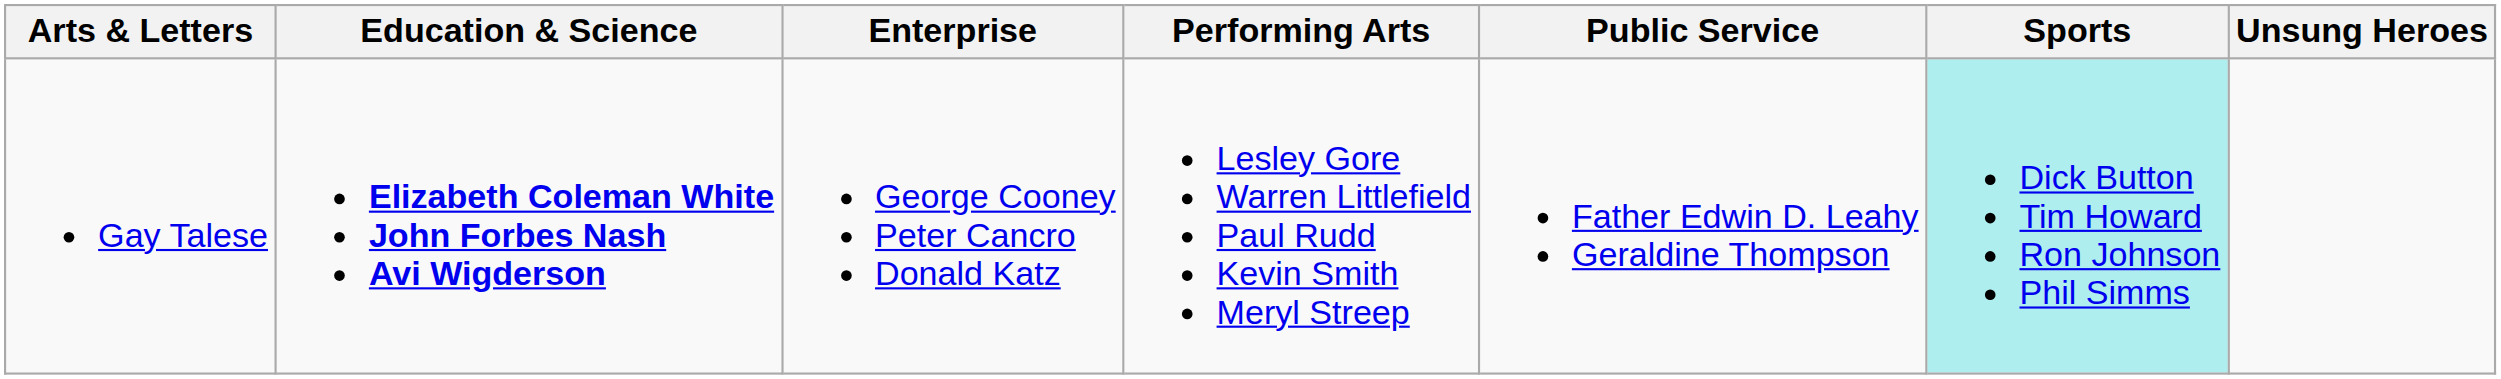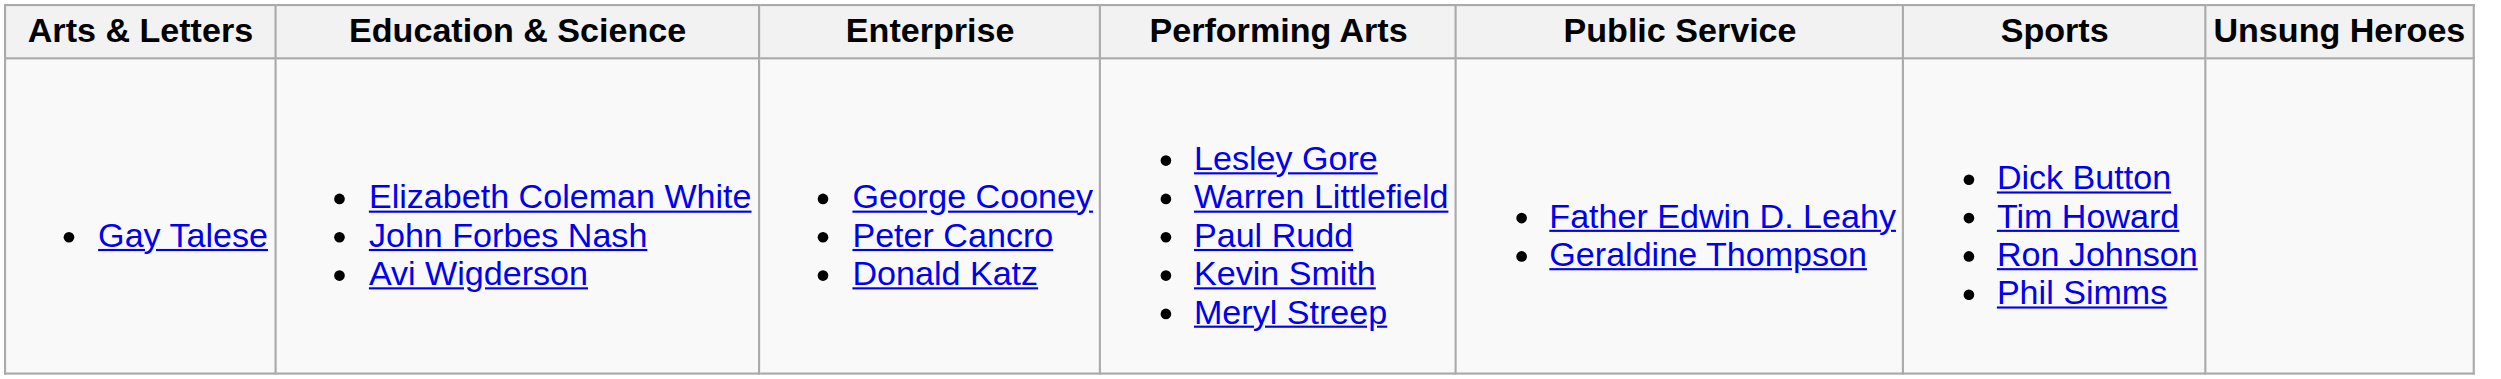(529, 235) bold -> (518, 235) normal
(2077, 235) paleturquoise background -> (2055, 235) no background
